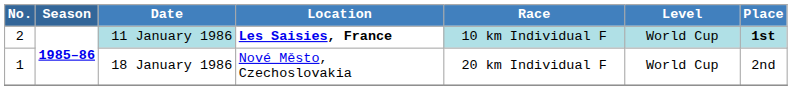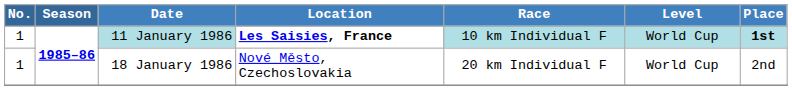(20, 37) 2 -> (20, 37) 1
